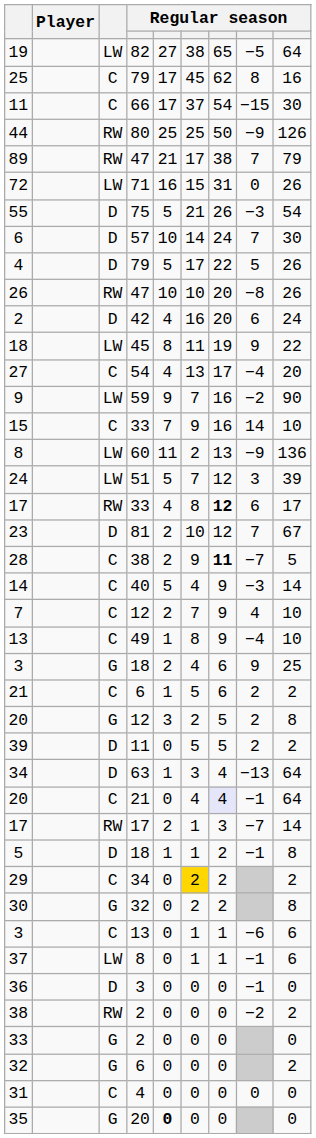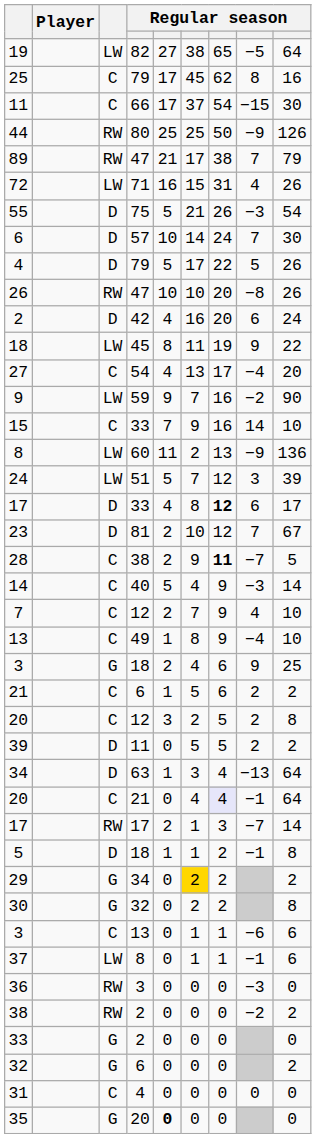(255, 186) 0 -> (255, 186) 4
(113, 506) RW -> (113, 506) D
(113, 720) G -> (113, 720) C
(113, 880) C -> (113, 880) G
(113, 987) D -> (113, 987) RW
(255, 987) −1 -> (255, 987) −3
